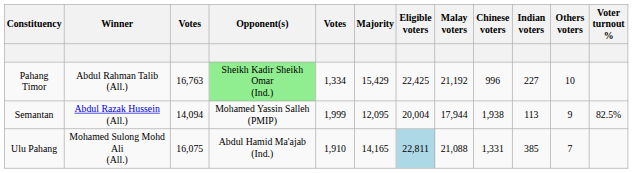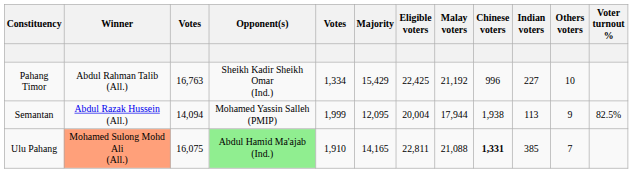(262, 81) lightgreen background -> (262, 81) no background
(117, 148) no background -> (117, 148) lightsalmon background
(262, 148) no background -> (262, 148) lightgreen background
(416, 148) lightblue background -> (416, 148) no background
(493, 148) normal -> (493, 148) bold
